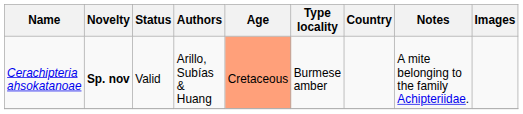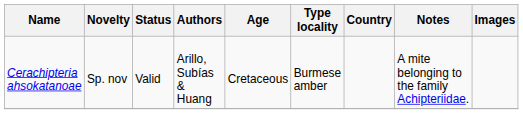(108, 79) bold -> (107, 79) normal
(258, 79) lightsalmon background -> (258, 79) no background
